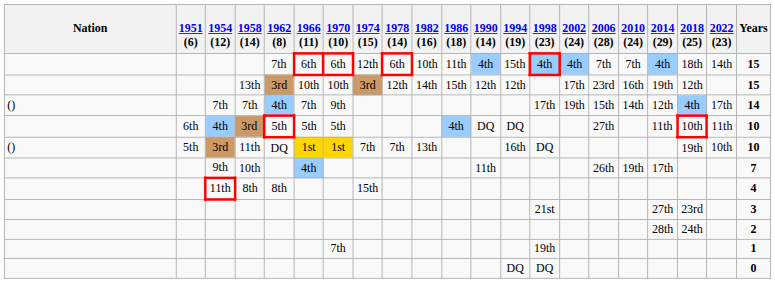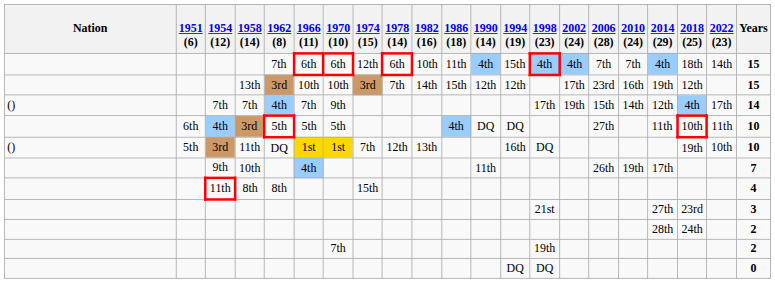(397, 85) 12th -> (397, 85) 7th
(397, 147) 7th -> (397, 147) 12th
(753, 249) 1 -> (753, 249) 2
